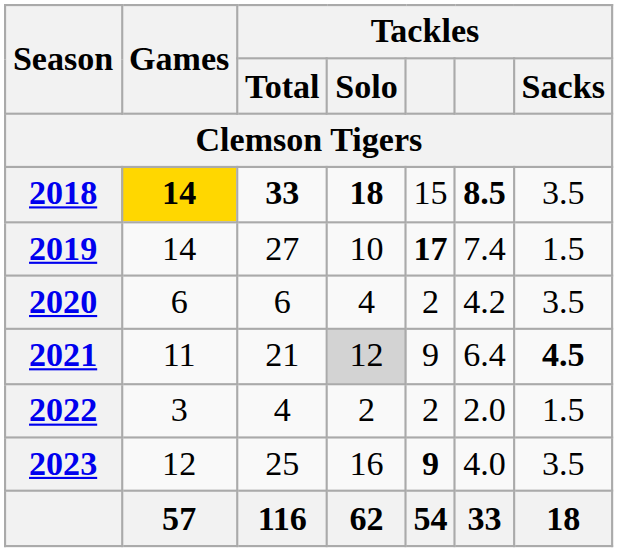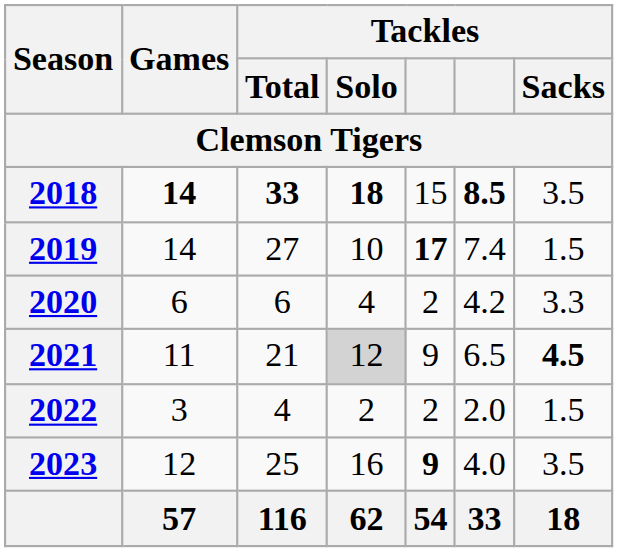(179, 193) gold background -> (179, 193) no background
(563, 301) 3.5 -> (563, 301) 3.3
(485, 355) 6.4 -> (485, 355) 6.5
